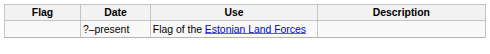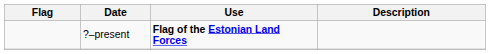(229, 29) normal -> (216, 35) bold
